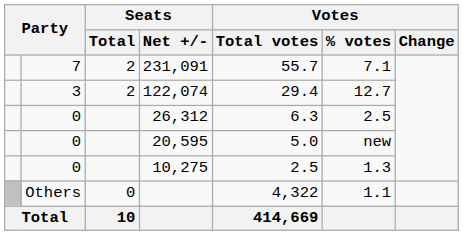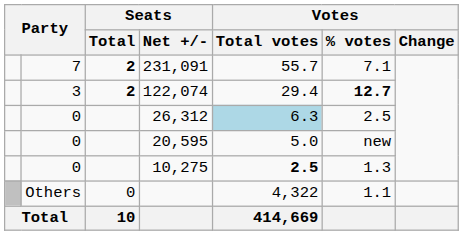(131, 68) normal -> (131, 68) bold
(131, 93) normal -> (131, 93) bold
(373, 93) normal -> (373, 93) bold
(304, 118) no background -> (304, 118) lightblue background
(304, 168) normal -> (304, 168) bold
